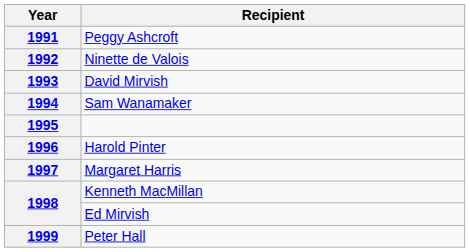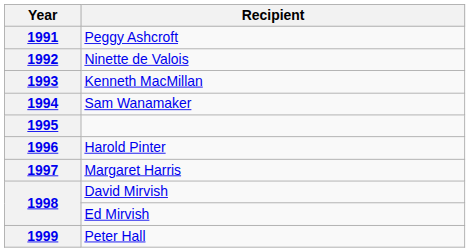(126, 81) David Mirvish -> (144, 81) Kenneth MacMillan
(144, 192) Kenneth MacMillan -> (126, 192) David Mirvish
